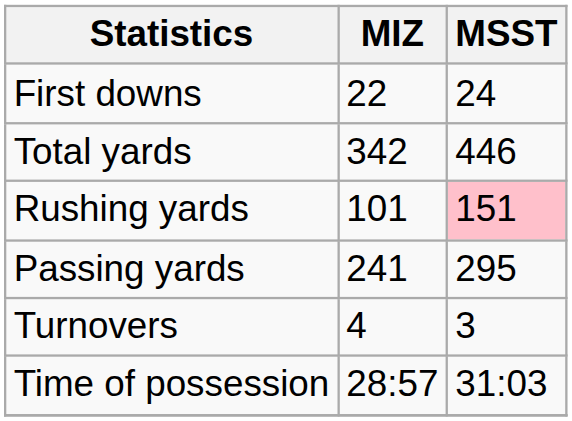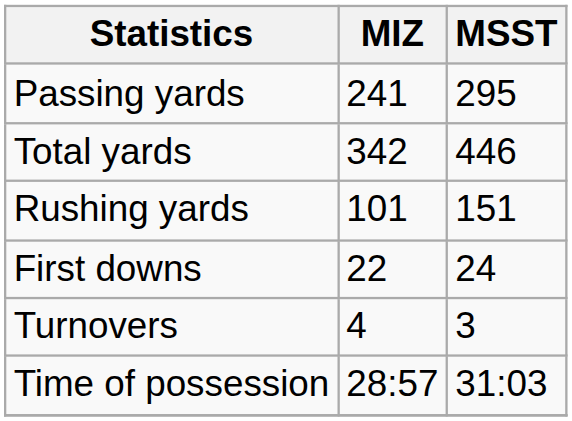rows swapped: (108, 92) <-> (129, 267)
(486, 209) pink background -> (486, 209) no background
